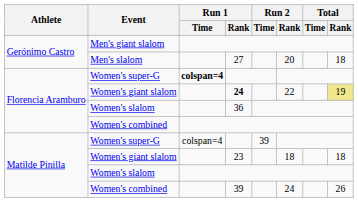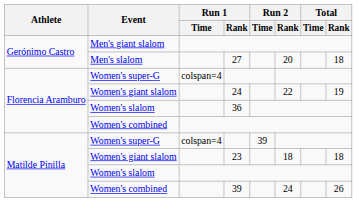(202, 76) bold -> (201, 76) normal
(239, 92) bold -> (237, 92) normal
(340, 92) khaki background -> (339, 92) no background
